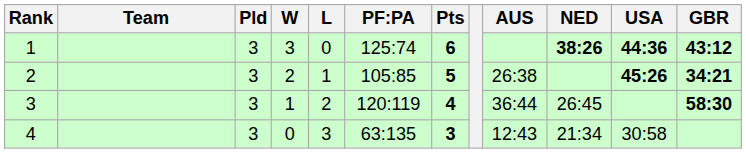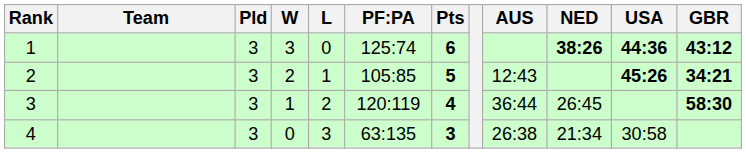(514, 76) 26:38 -> (514, 76) 12:43
(514, 133) 12:43 -> (514, 133) 26:38
